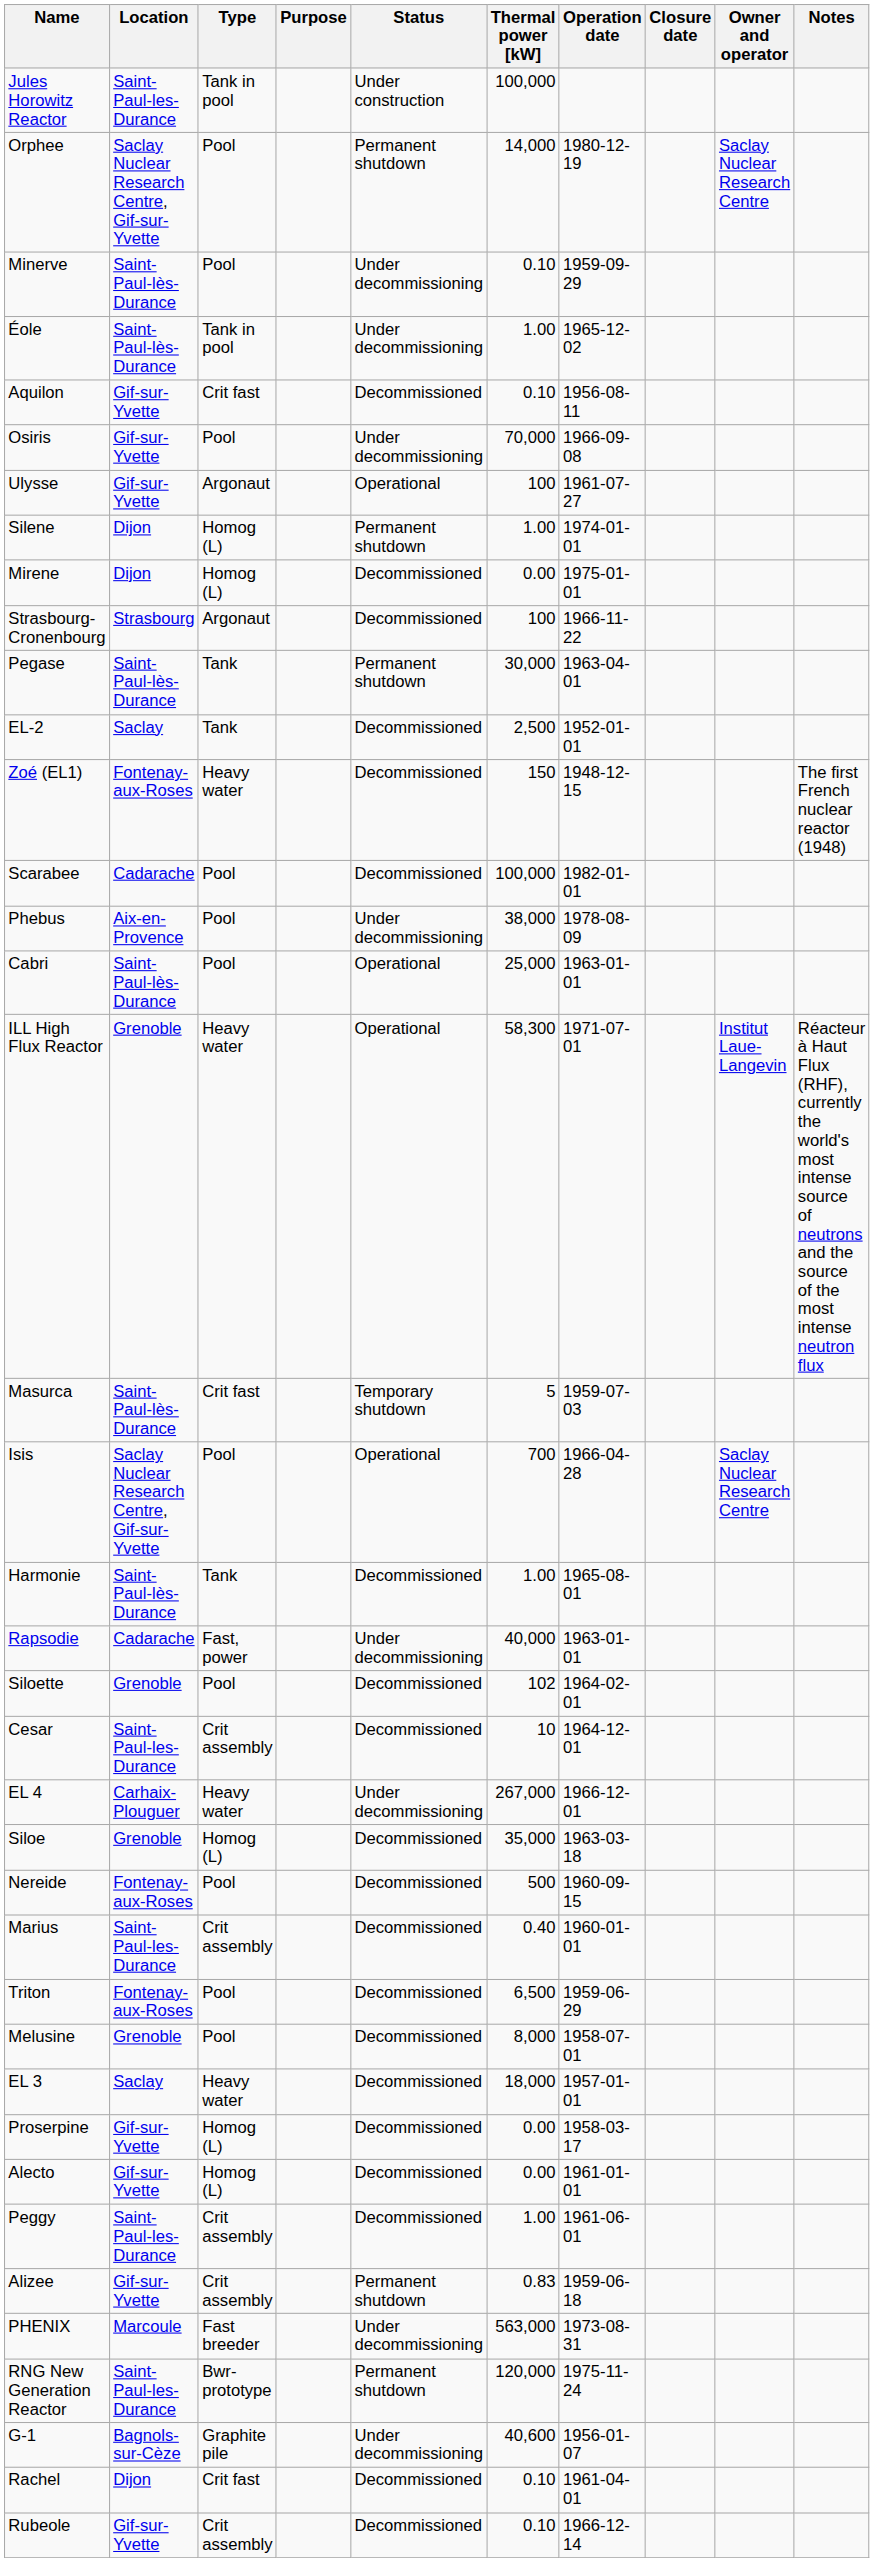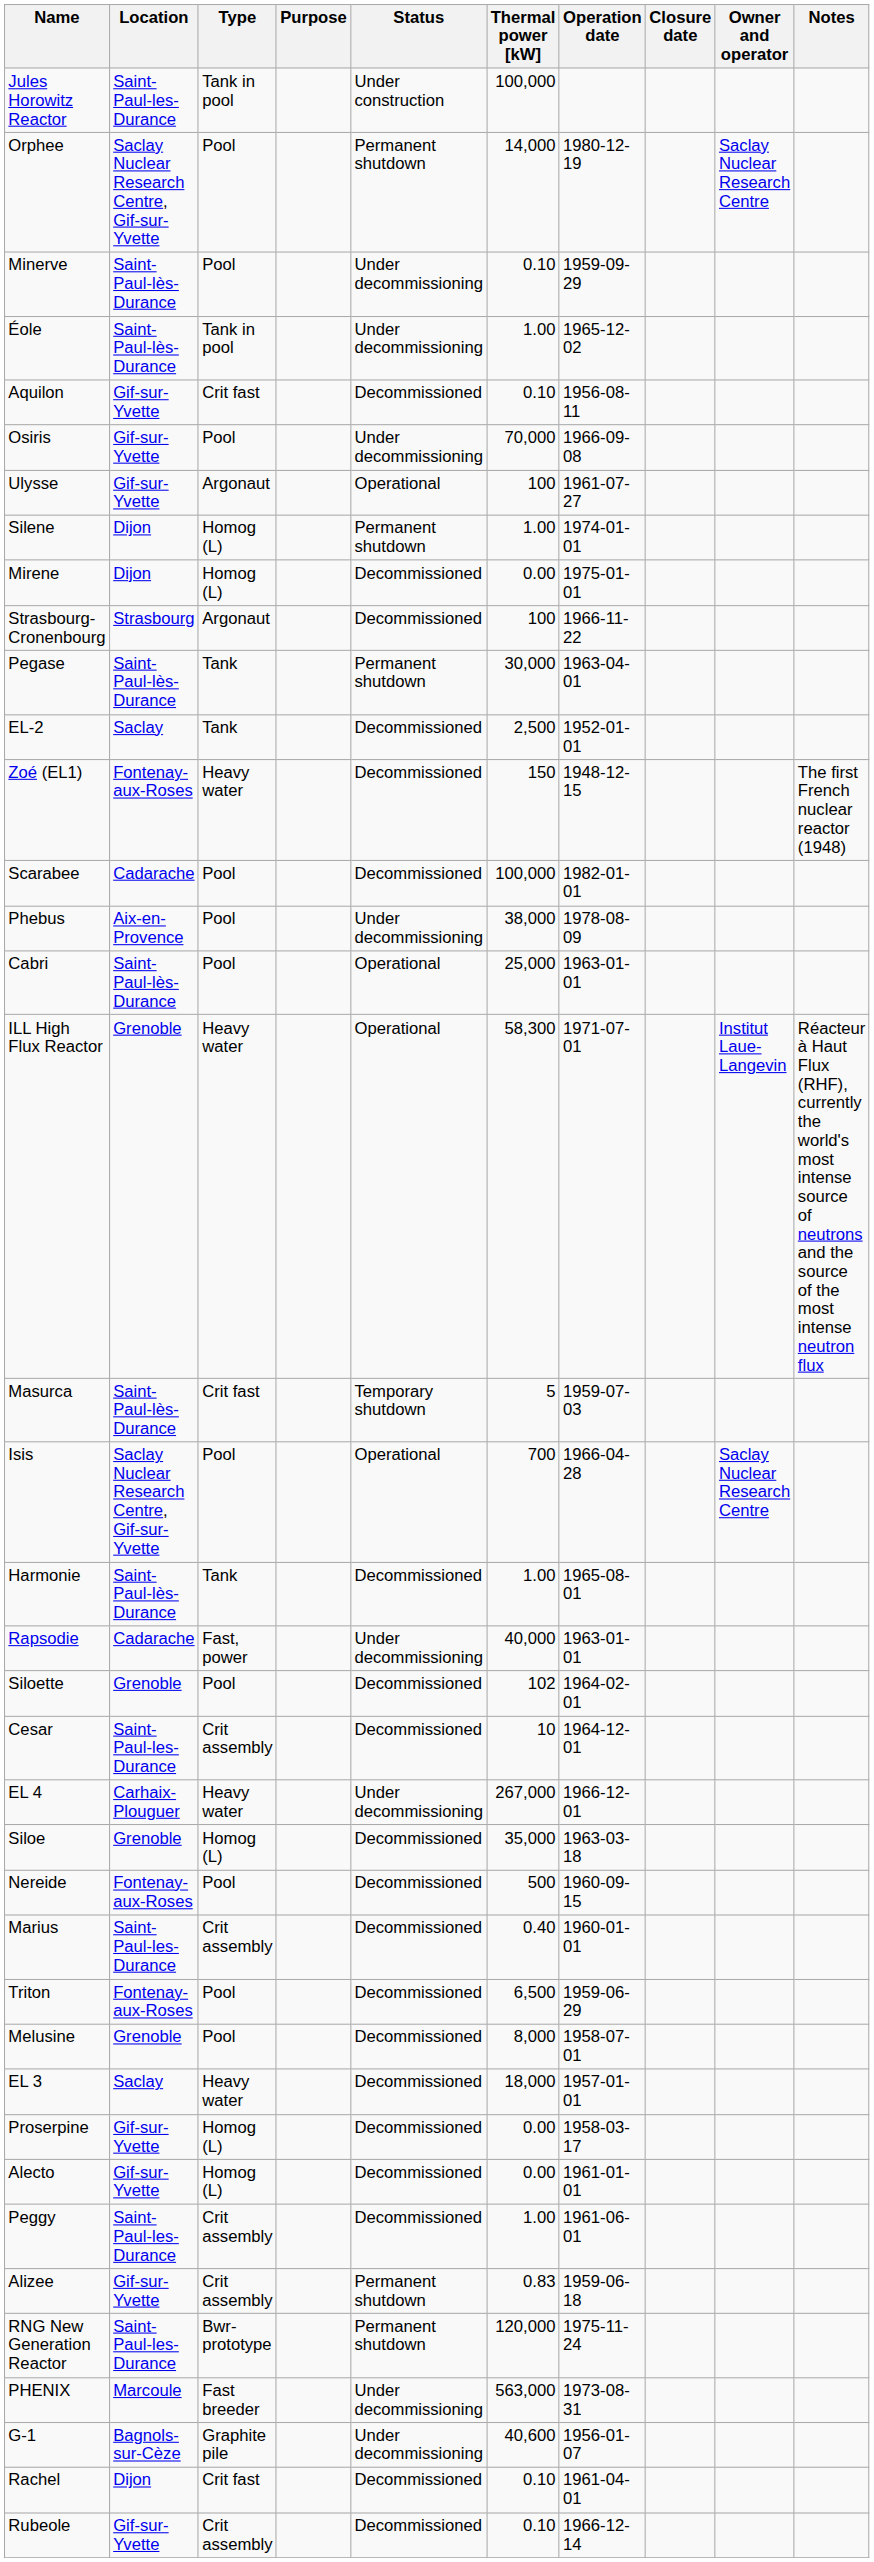rows swapped: (50, 2390) <-> (39, 2326)
